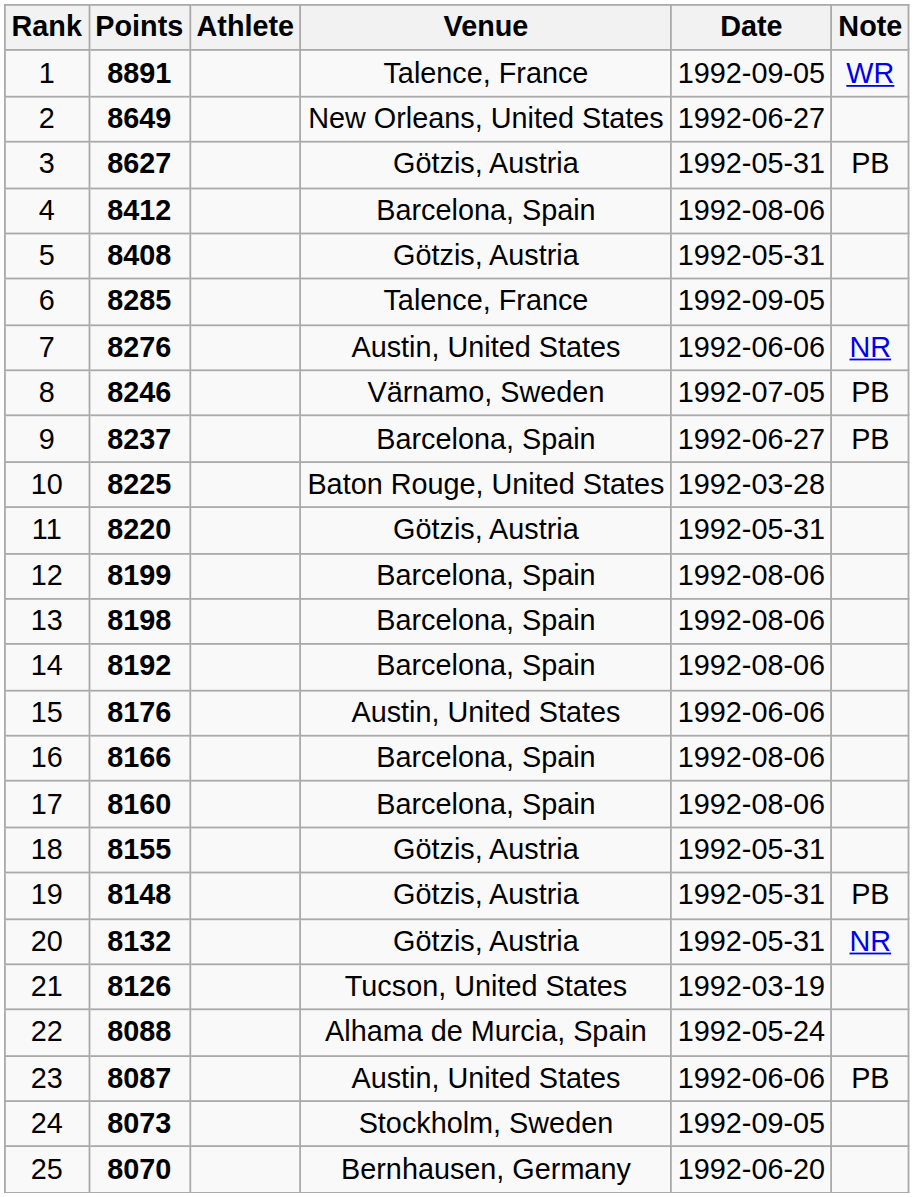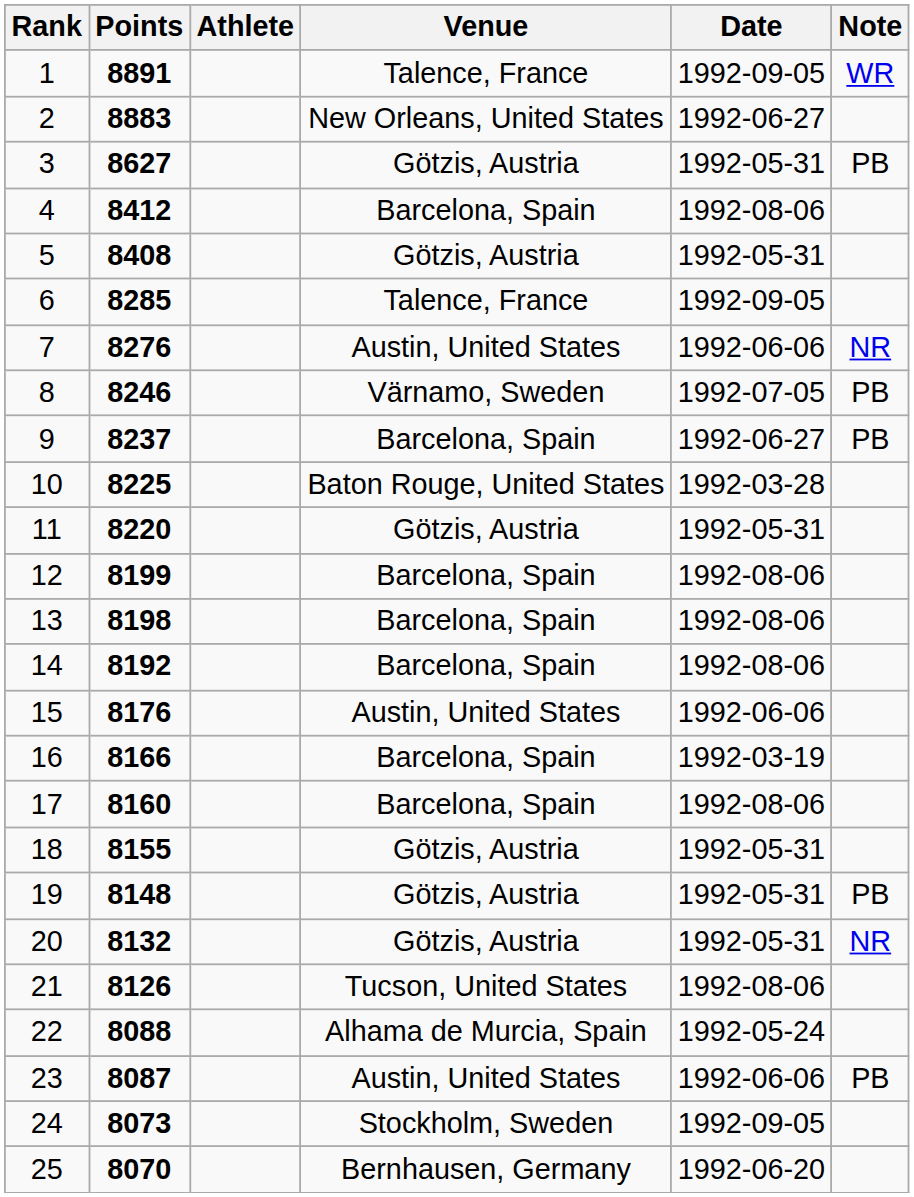(139, 118) 8649 -> (139, 118) 8883
(751, 758) 1992-08-06 -> (751, 758) 1992-03-19
(751, 986) 1992-03-19 -> (751, 986) 1992-08-06
